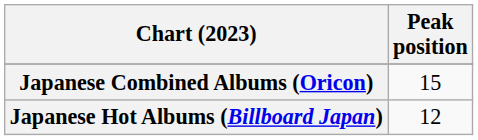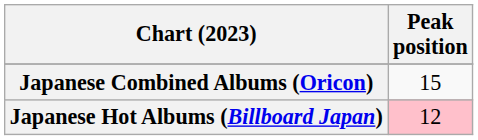(430, 116) no background -> (430, 116) pink background
